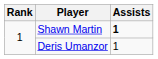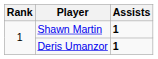(116, 46) normal -> (116, 46) bold
